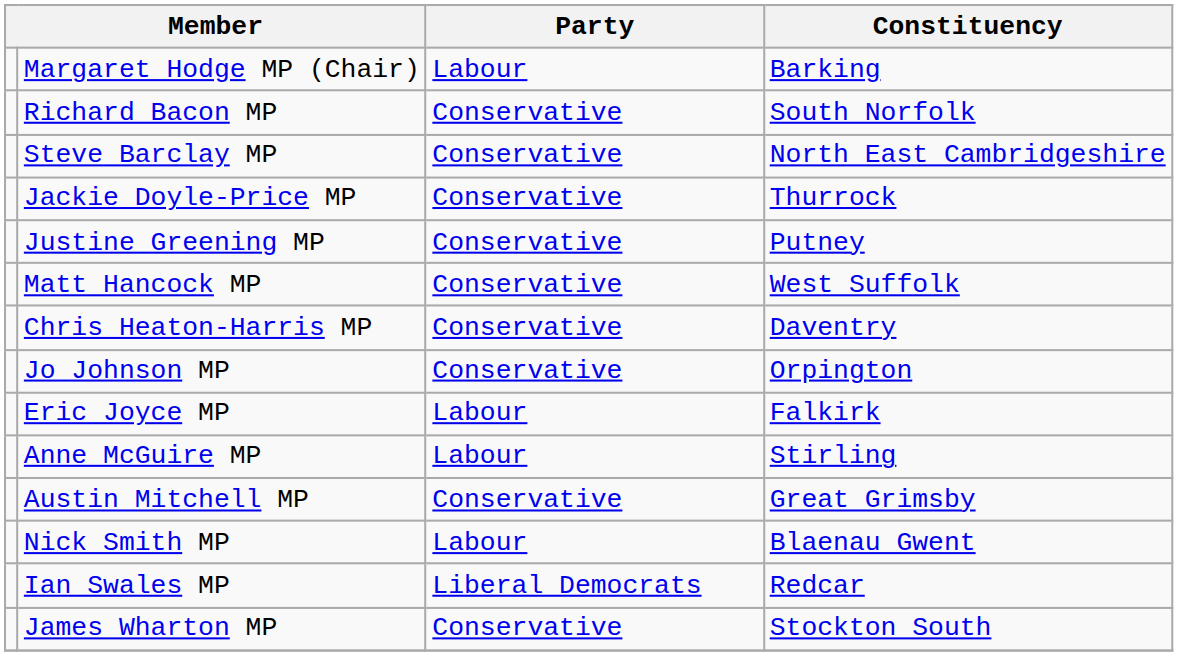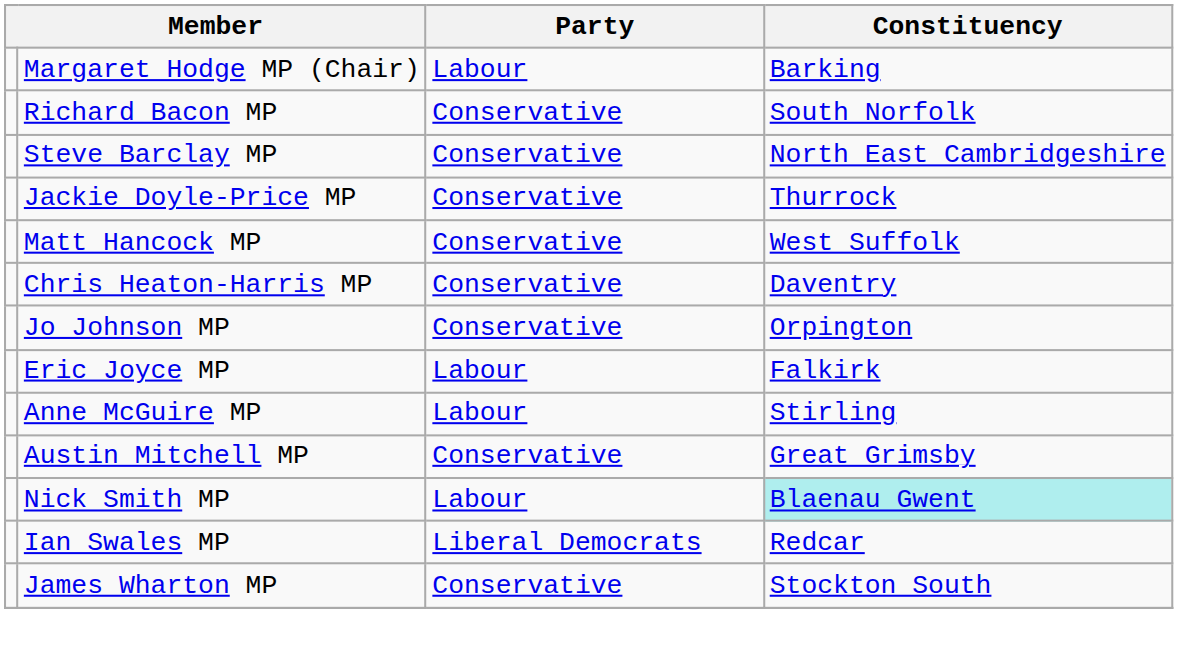- row: (174, 242)
(873, 543) no background -> (873, 500) paleturquoise background
